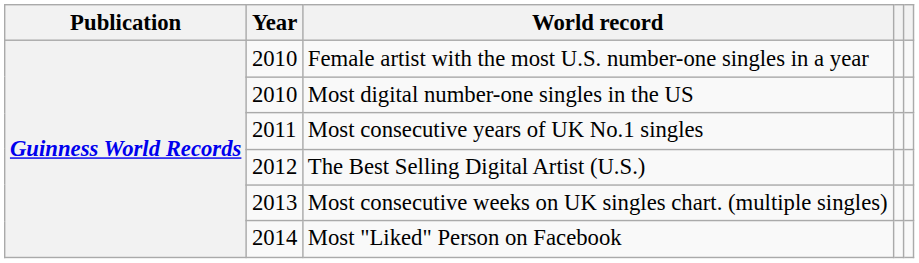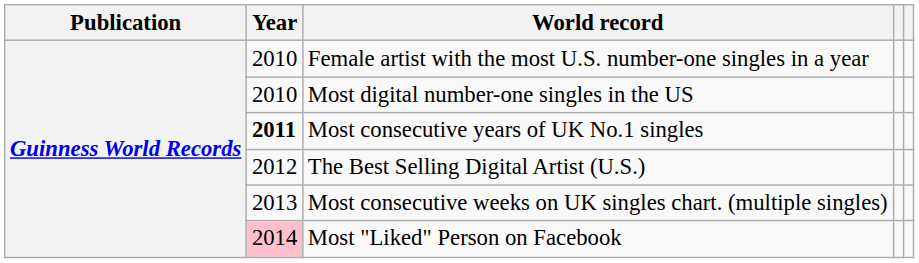(274, 130) normal -> (274, 130) bold
(275, 238) no background -> (275, 238) pink background
